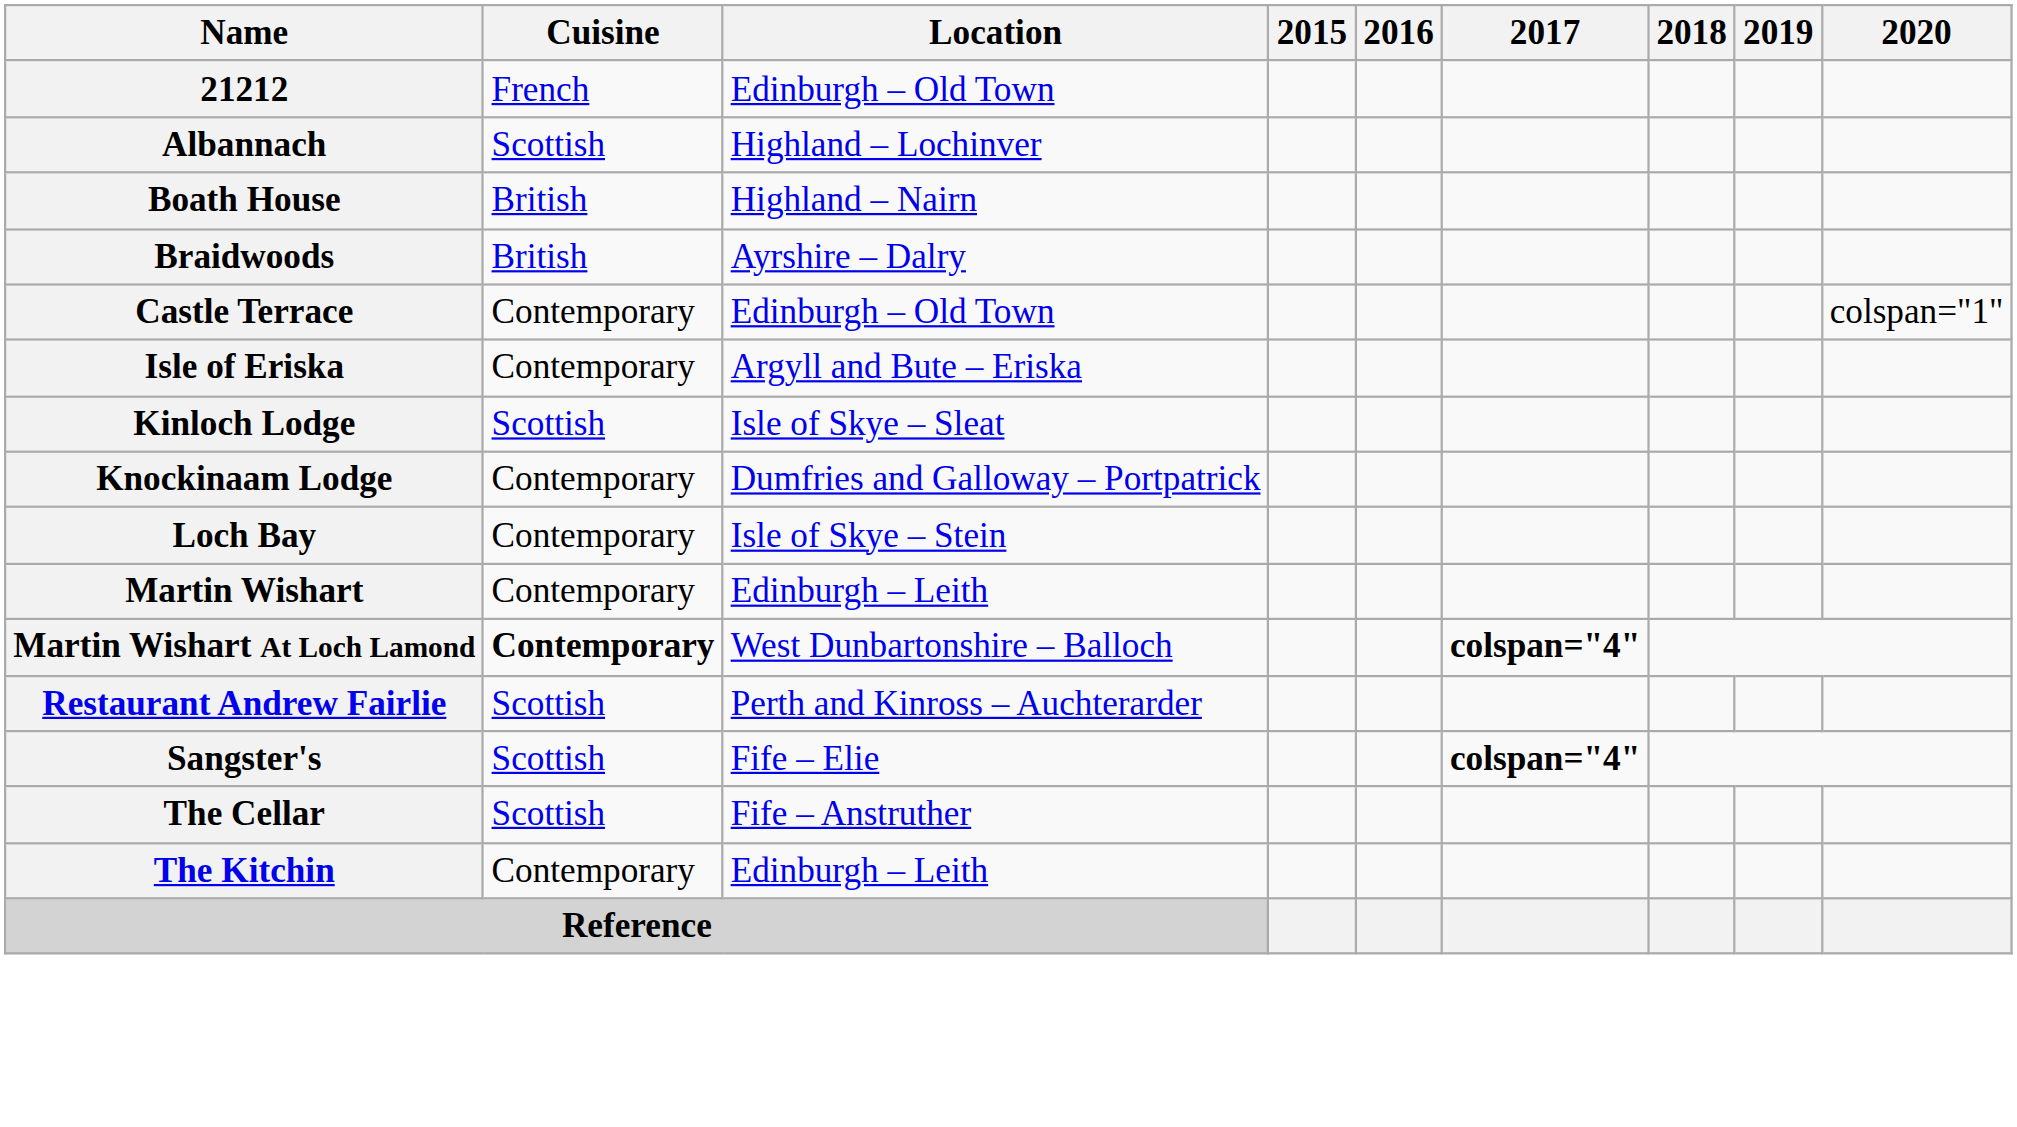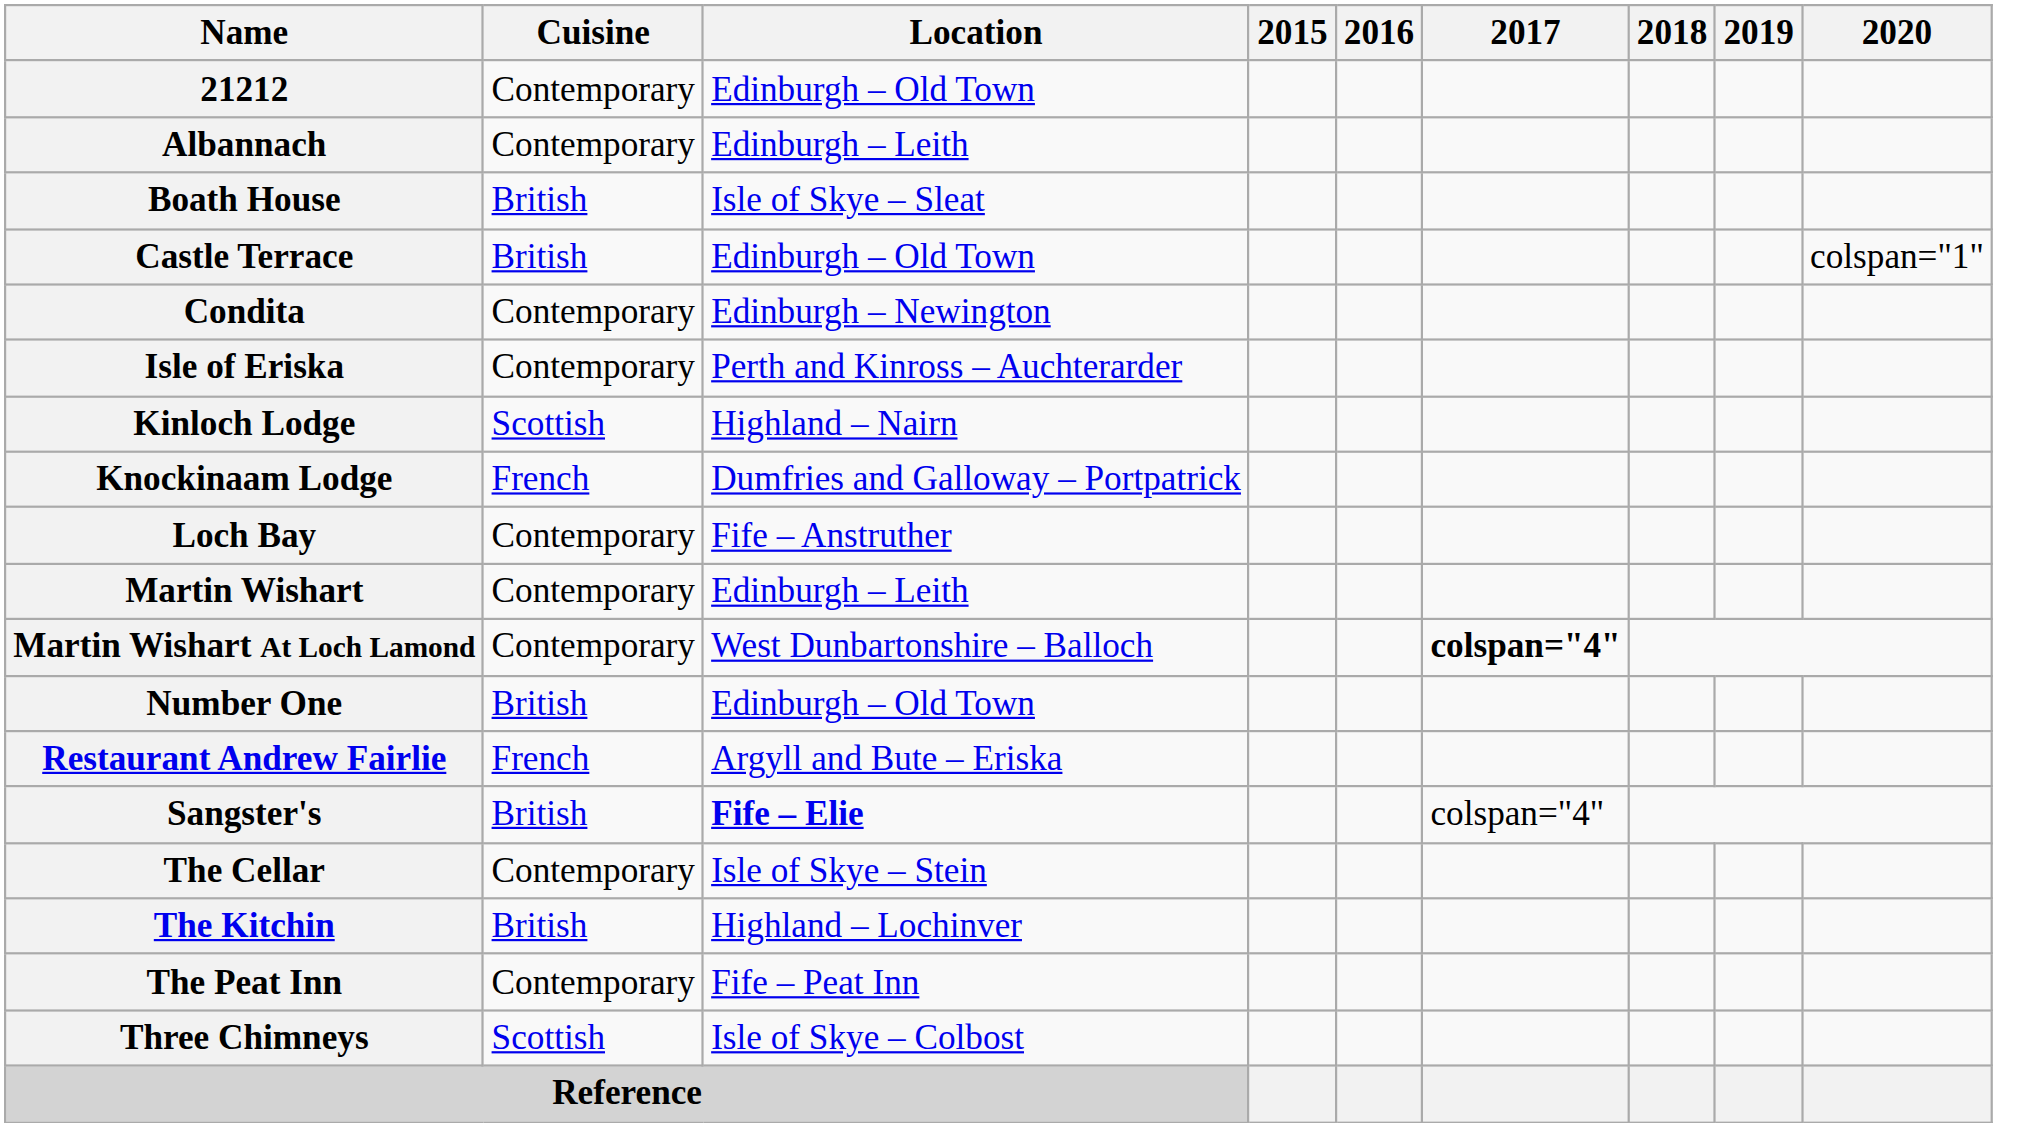(540, 88) French -> (593, 88) Contemporary
(548, 144) Scottish -> (593, 144) Contemporary
(886, 144) Highland – Lochinver -> (840, 144) Edinburgh – Leith
(854, 199) Highland – Nairn -> (848, 199) Isle of Skye – Sleat
- row: (244, 255)
(593, 311) Contemporary -> (539, 255) British
+ row: (244, 311)
(906, 367) Argyll and Bute – Eriska -> (947, 367) Perth and Kinross – Auchterarder
(868, 423) Isle of Skye – Sleat -> (834, 423) Highland – Nairn
(593, 479) Contemporary -> (540, 479) French
(869, 534) Isle of Skye – Stein -> (831, 534) Fife – Anstruther
(603, 646) bold -> (593, 646) normal
+ row: (244, 702)
(548, 702) Scottish -> (540, 758) French
(966, 702) Perth and Kinross – Auchterarder -> (887, 758) Argyll and Bute – Eriska
(548, 758) Scottish -> (539, 813) British
(805, 758) normal -> (787, 813) bold
(1545, 758) bold -> (1517, 813) normal
(548, 813) Scottish -> (593, 869) Contemporary
(851, 813) Fife – Anstruther -> (849, 869) Isle of Skye – Stein
(593, 869) Contemporary -> (539, 925) British
(859, 869) Edinburgh – Leith -> (867, 925) Highland – Lochinver
+ row: (244, 981)
+ row: (244, 1037)
